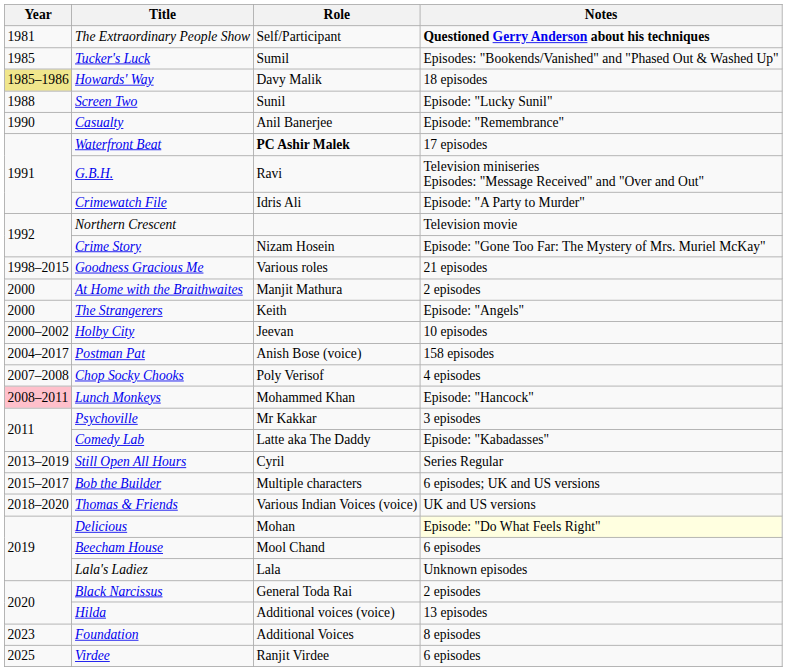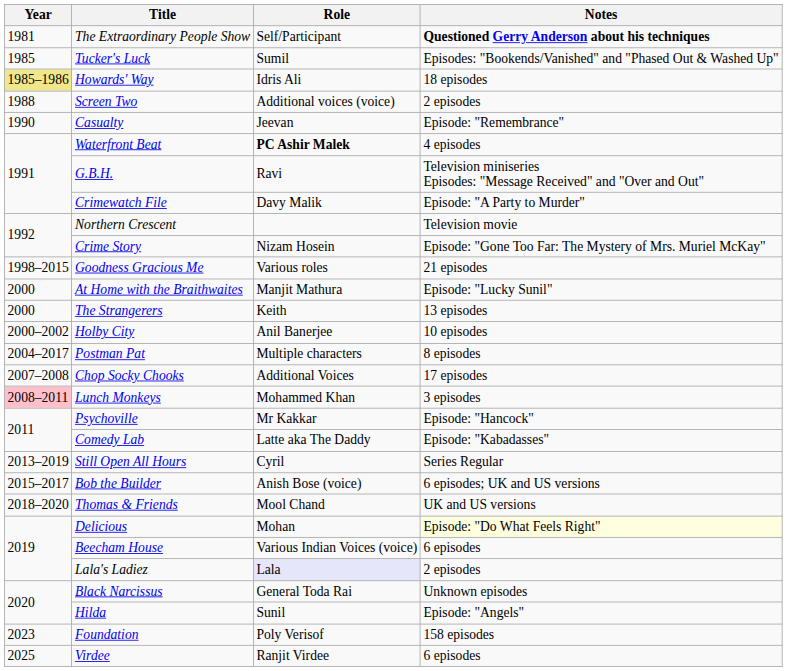(289, 79) Davy Malik -> (279, 79) Idris Ali
(271, 101) Sunil -> (326, 101) Additional voices (voice)
(488, 101) Episode: "Lucky Sunil" -> (452, 101) 2 episodes
(294, 123) Anil Banerjee -> (275, 123) Jeevan
(455, 144) 17 episodes -> (452, 144) 4 episodes
(279, 203) Idris Ali -> (289, 203) Davy Malik
(452, 289) 2 episodes -> (488, 289) Episode: "Lucky Sunil"
(474, 310) Episode: "Angels" -> (455, 310) 13 episodes
(275, 332) Jeevan -> (294, 332) Anil Banerjee
(309, 354) Anish Bose (voice) -> (309, 354) Multiple characters
(459, 354) 158 episodes -> (452, 354) 8 episodes
(290, 375) Poly Verisof -> (305, 375) Additional Voices
(452, 375) 4 episodes -> (455, 375) 17 episodes
(479, 397) Episode: "Hancock" -> (452, 397) 3 episodes
(452, 418) 3 episodes -> (479, 418) Episode: "Hancock"
(309, 483) Multiple characters -> (309, 483) Anish Bose (voice)
(337, 505) Various Indian Voices (voice) -> (291, 505) Mool Chand
(291, 548) Mool Chand -> (337, 548) Various Indian Voices (voice)
(269, 569) no background -> (269, 569) lavender background
(475, 569) Unknown episodes -> (452, 569) 2 episodes
(452, 591) 2 episodes -> (475, 591) Unknown episodes
(326, 612) Additional voices (voice) -> (271, 612) Sunil
(455, 612) 13 episodes -> (474, 612) Episode: "Angels"
(305, 634) Additional Voices -> (290, 634) Poly Verisof
(452, 634) 8 episodes -> (459, 634) 158 episodes
